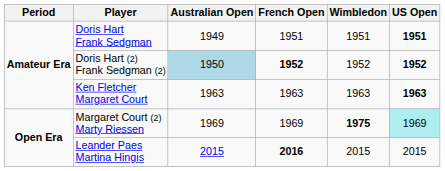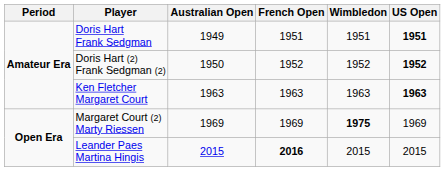(212, 65) lightblue background -> (212, 65) no background
(291, 65) bold -> (291, 65) normal
(415, 123) paleturquoise background -> (415, 123) no background
